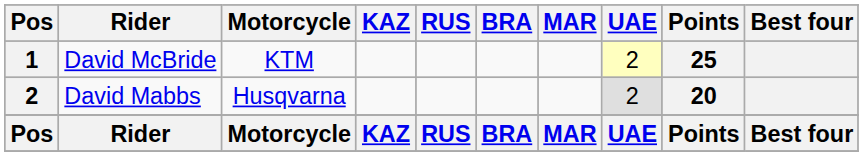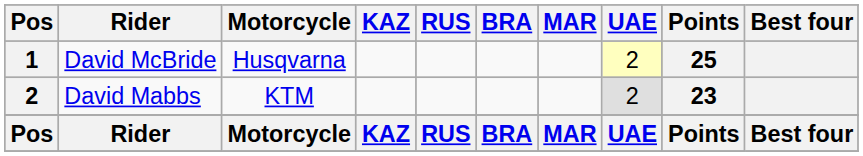(289, 60) KTM -> (289, 60) Husqvarna
(289, 96) Husqvarna -> (289, 96) KTM
(704, 96) 20 -> (704, 96) 23
